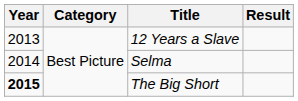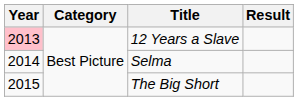(24, 38) no background -> (24, 38) pink background
(24, 84) bold -> (24, 84) normal
